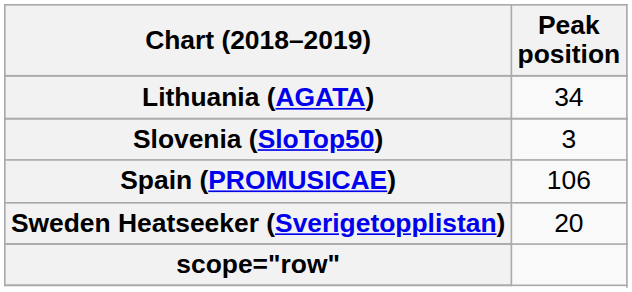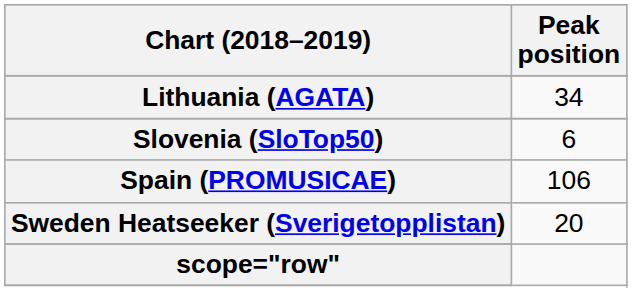(569, 138) 3 -> (569, 138) 6
